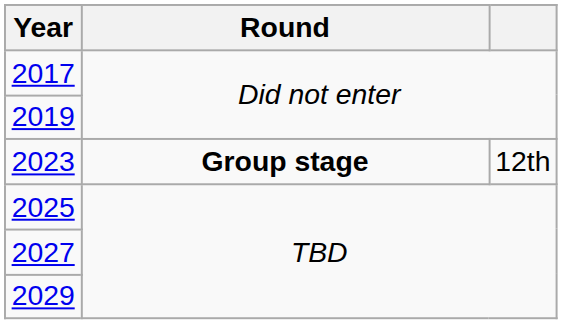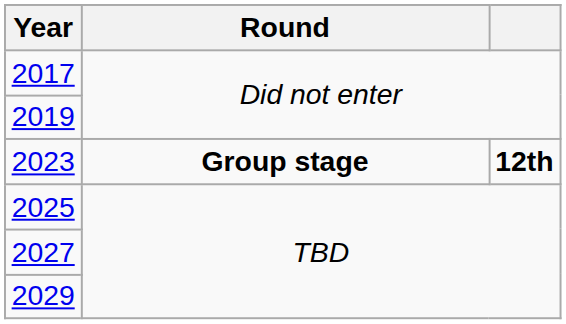(523, 162) normal -> (524, 162) bold
